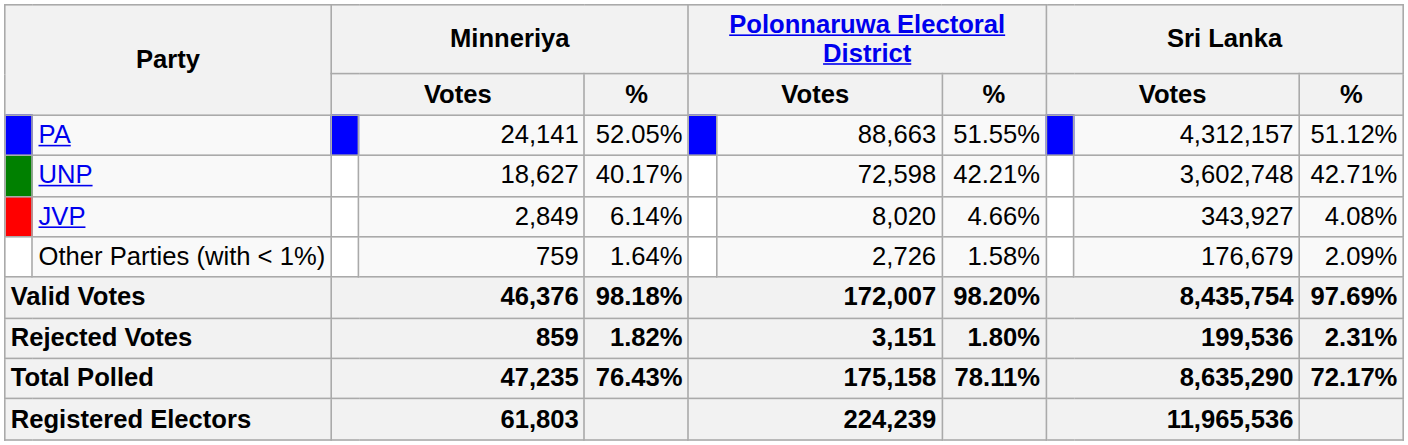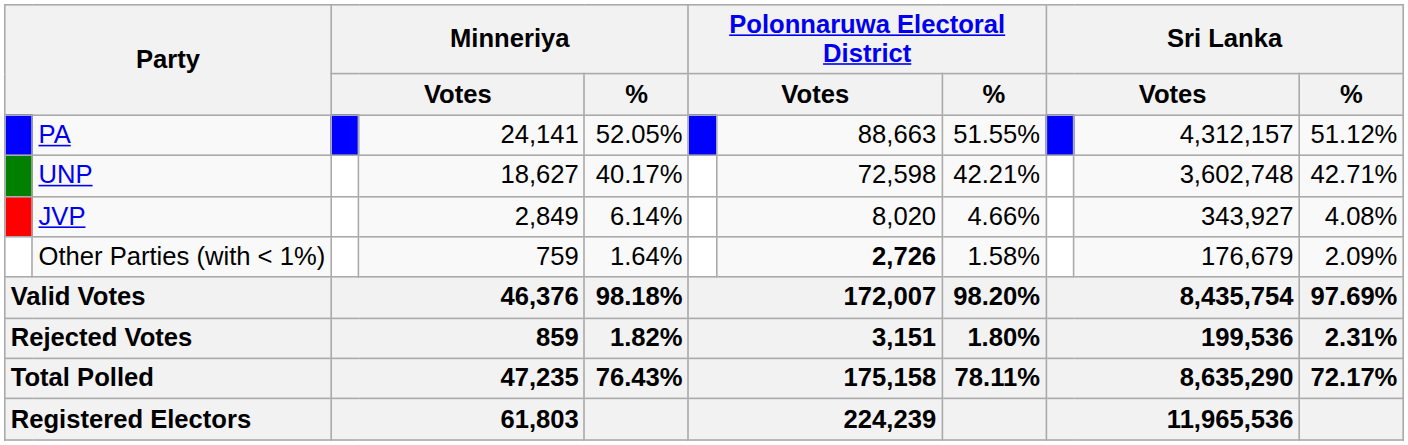(904, 256) normal -> (904, 256) bold
